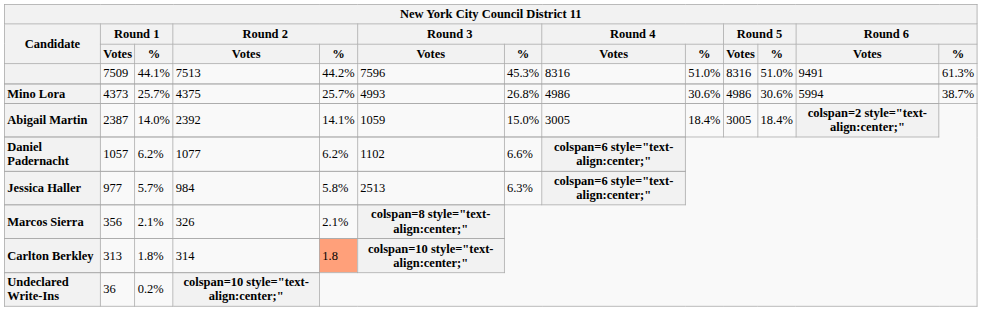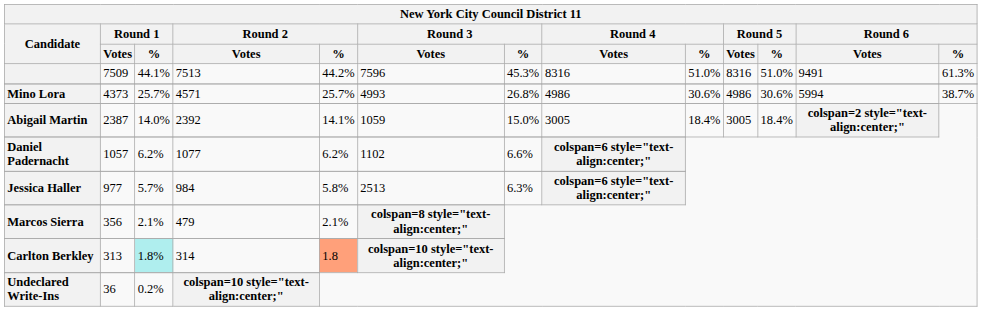(188, 93) 4375 -> (188, 93) 4571
(185, 221) 326 -> (185, 221) 479
(151, 255) no background -> (151, 255) paleturquoise background
